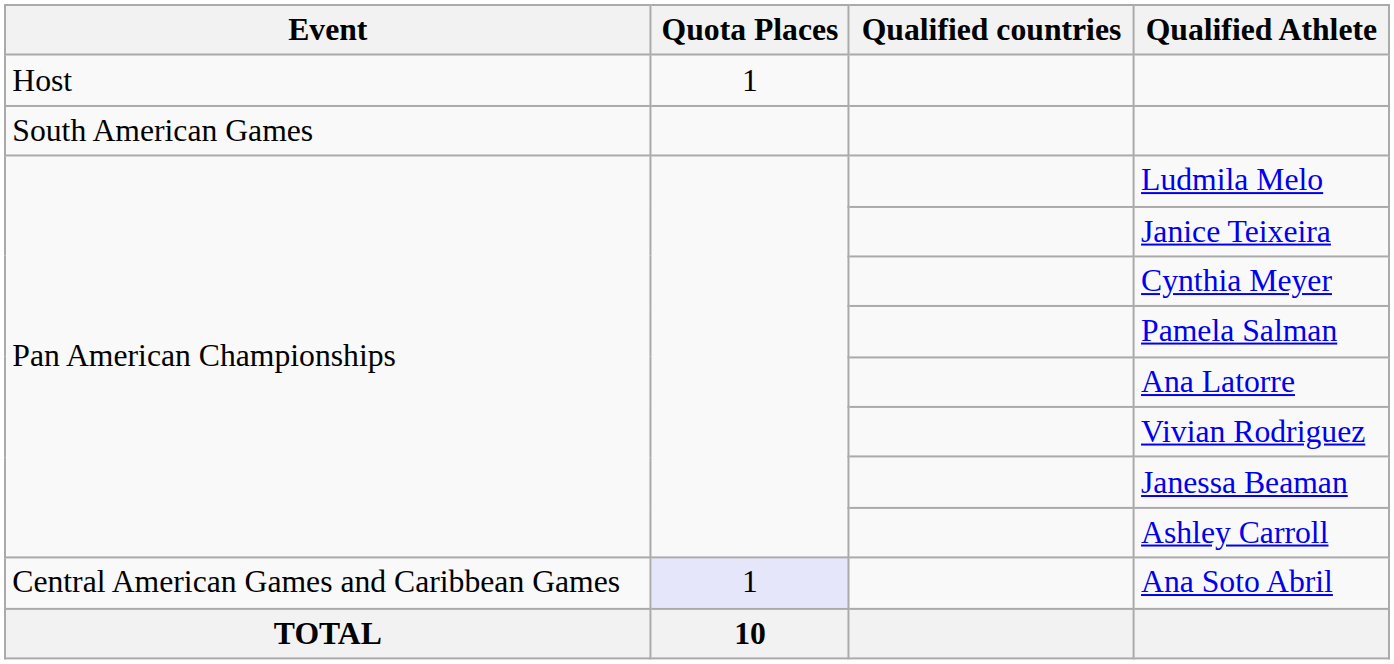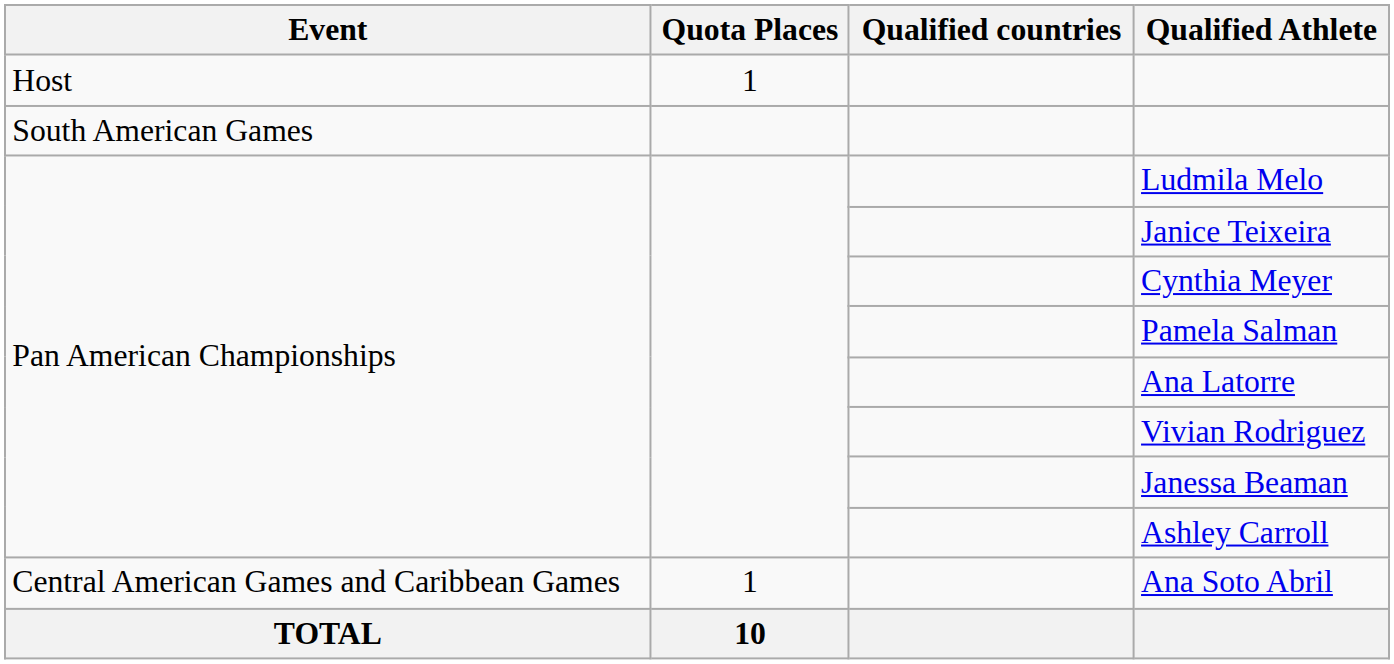(750, 582) lavender background -> (750, 582) no background
